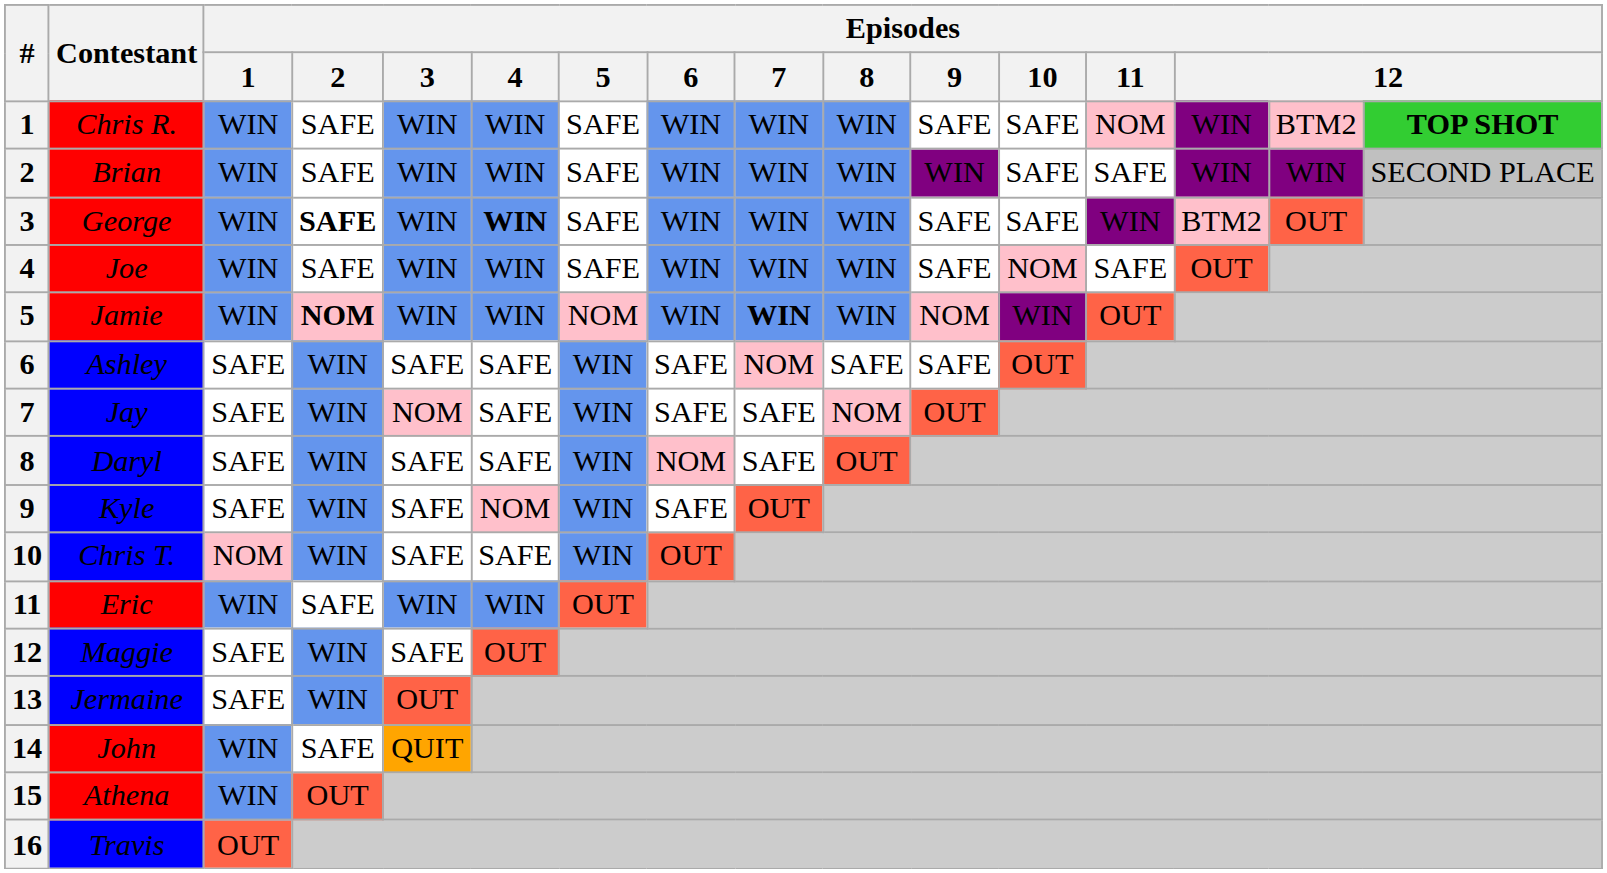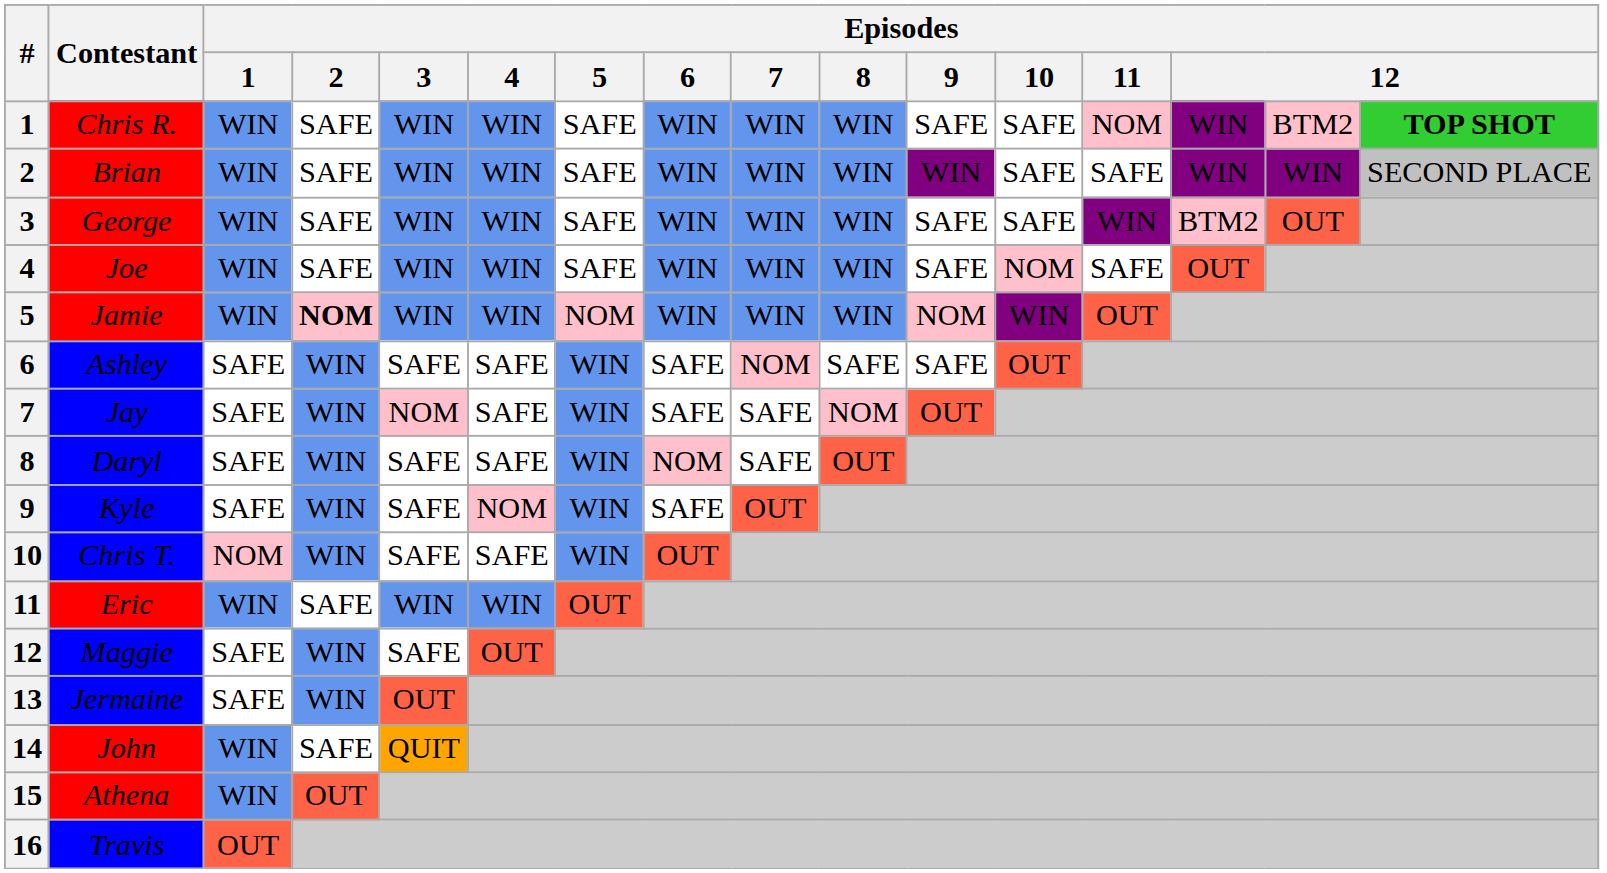(338, 220) bold -> (336, 220) normal
(515, 220) bold -> (512, 220) normal
(779, 316) bold -> (775, 316) normal
